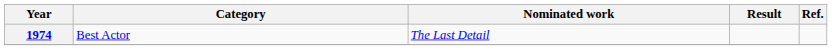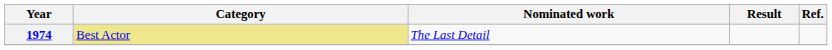(103, 34) no background -> (103, 34) khaki background
